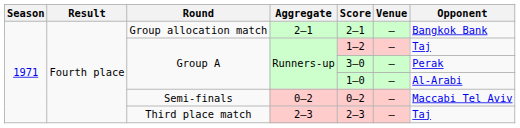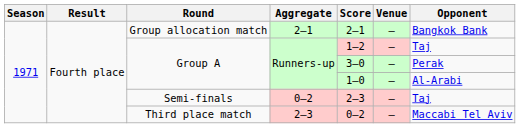(355, 98) 0–2 -> (355, 98) 2–3
(462, 98) Maccabi Tel Aviv -> (422, 98) Taj
(355, 115) 2–3 -> (355, 115) 0–2
(422, 115) Taj -> (462, 115) Maccabi Tel Aviv
